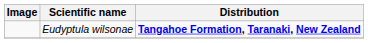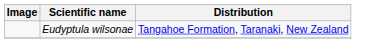(249, 29) bold -> (243, 29) normal
